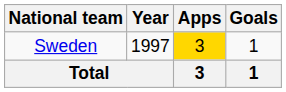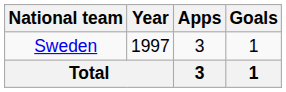(200, 45) gold background -> (200, 45) no background
